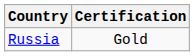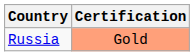(131, 40) no background -> (131, 40) lightsalmon background
